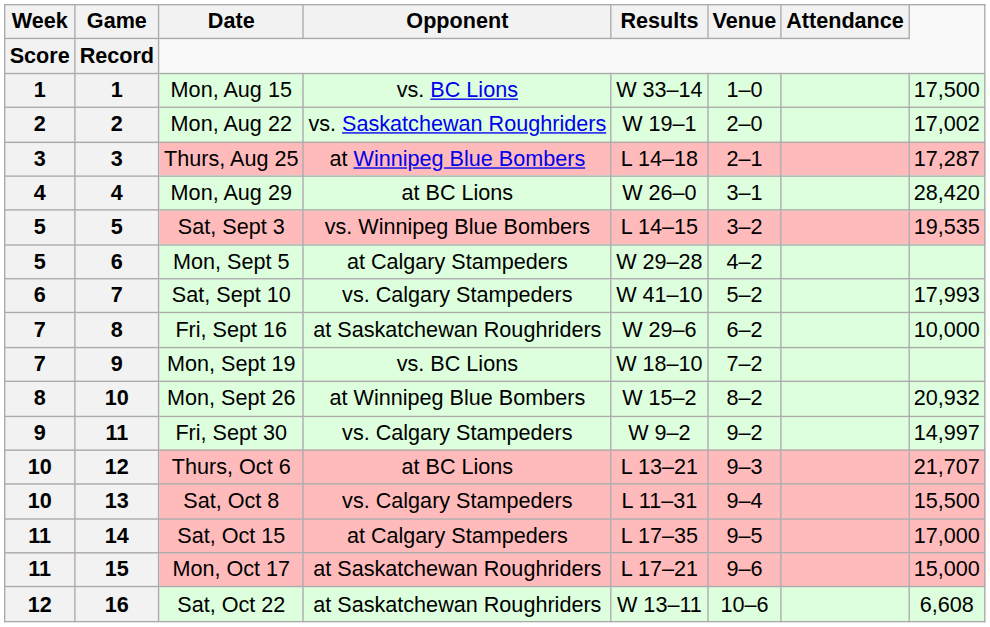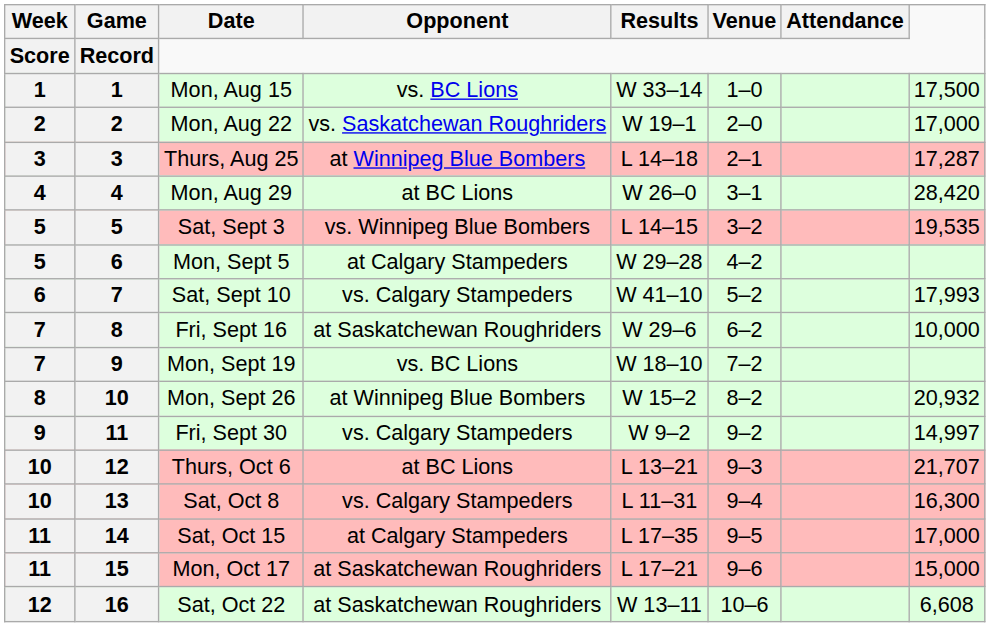(947, 124) 17,002 -> (947, 124) 17,000
(947, 501) 15,500 -> (947, 501) 16,300
